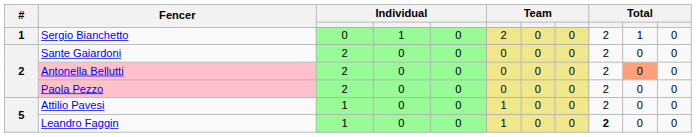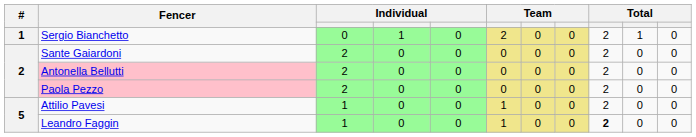(640, 71) lightsalmon background -> (640, 71) no background
